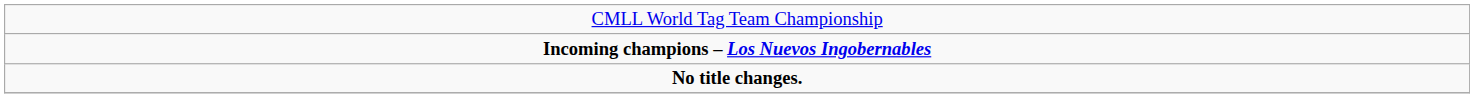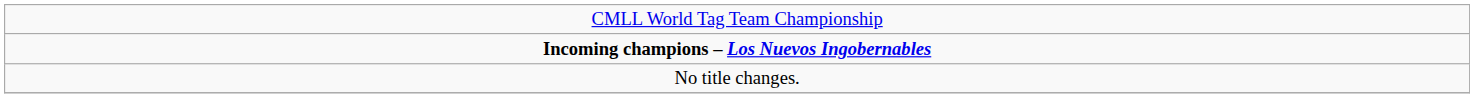(737, 78) bold -> (737, 78) normal
